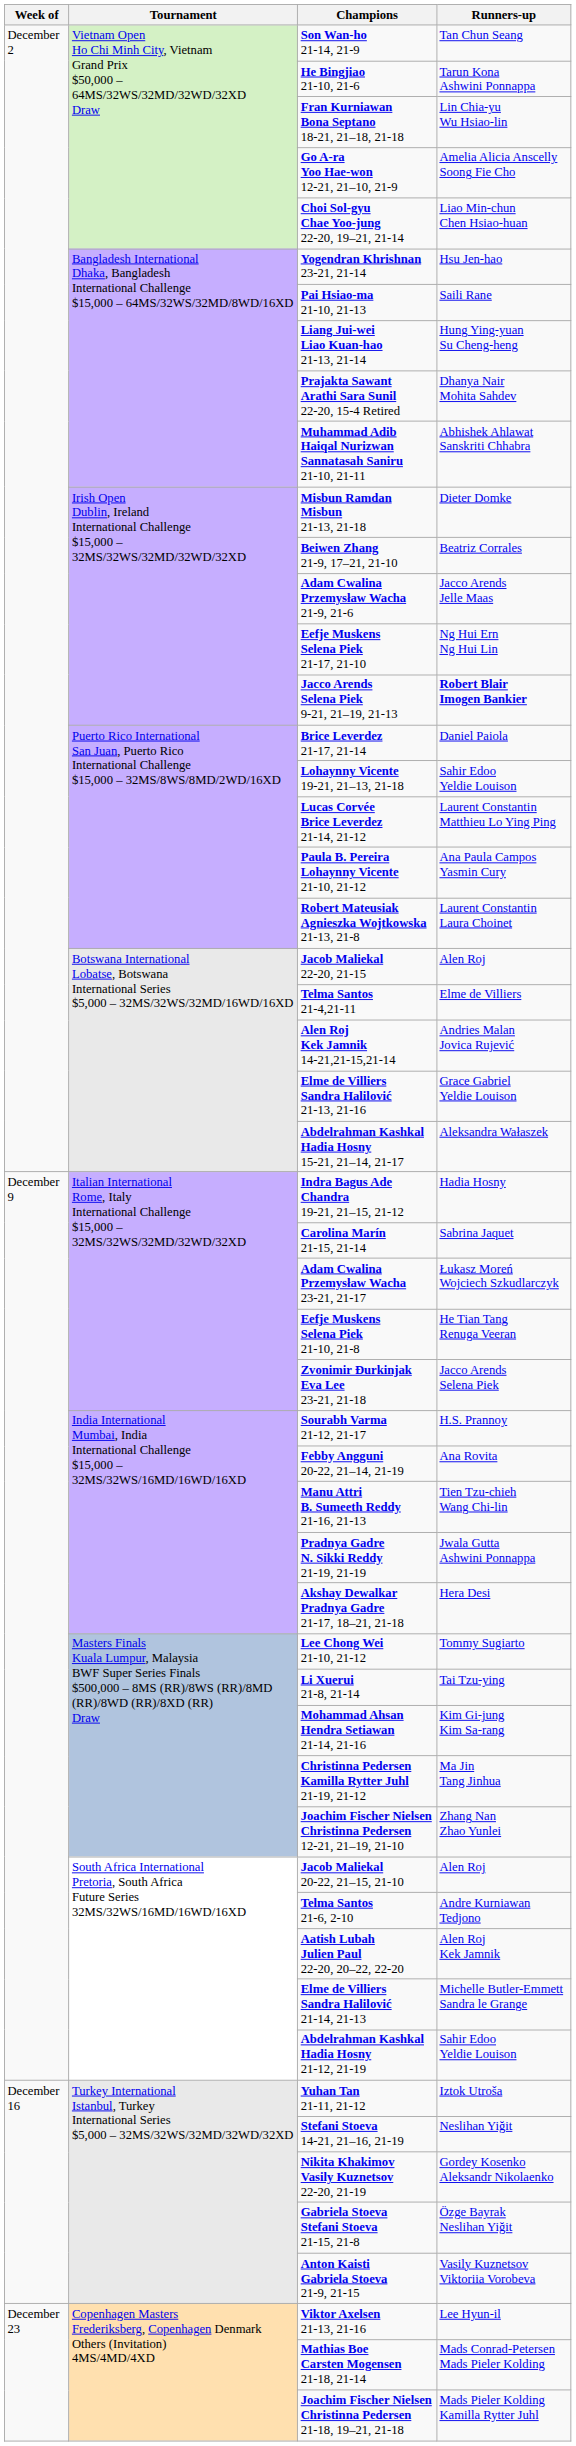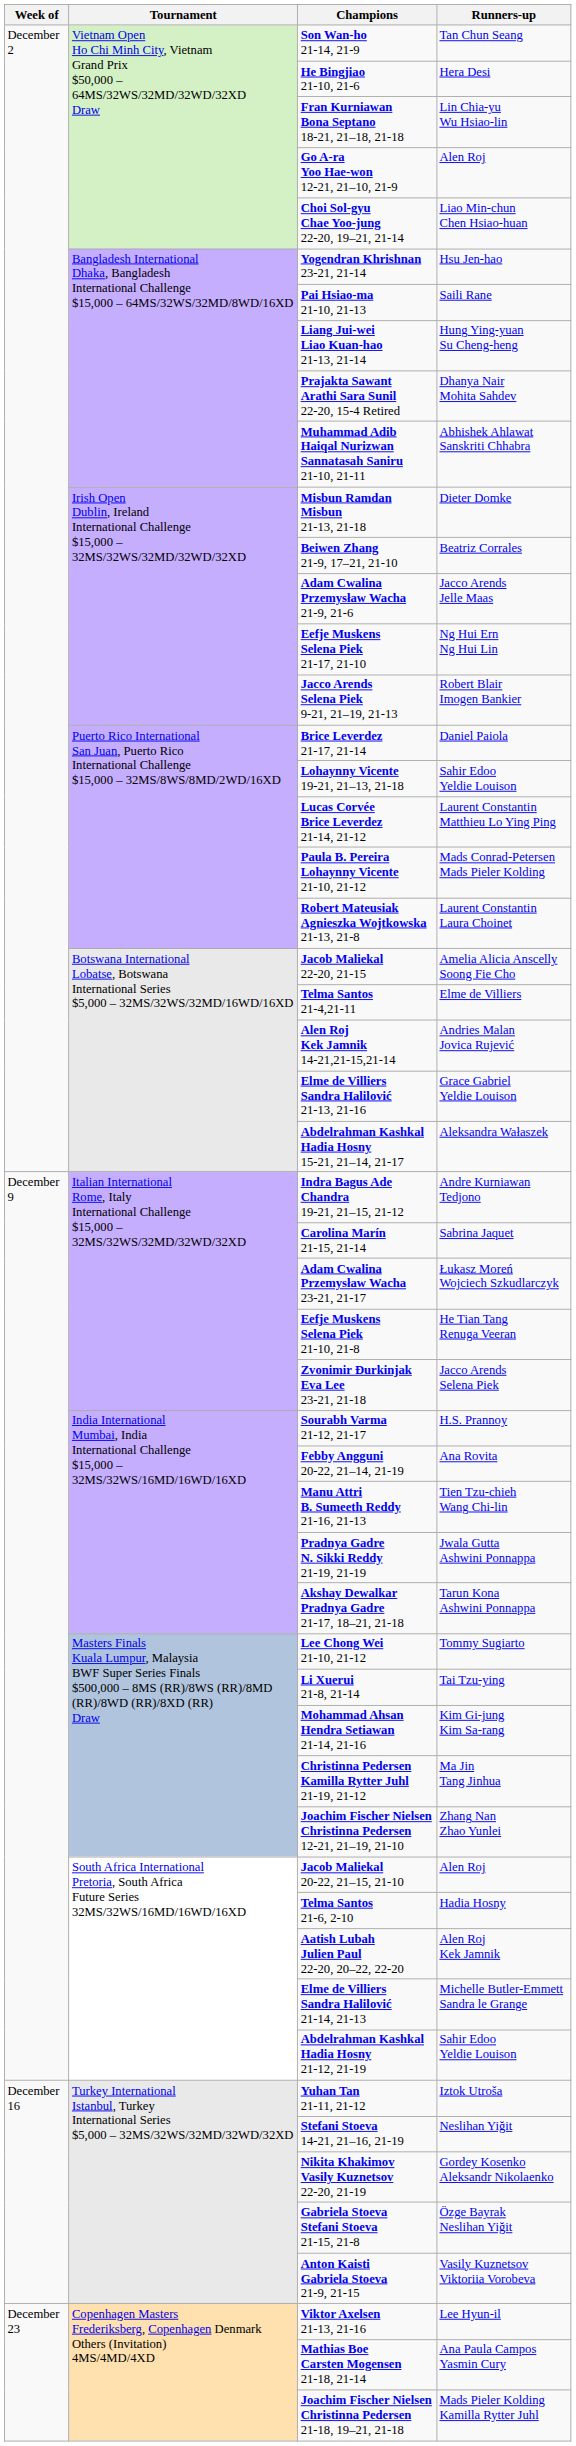(487, 78) Tarun Kona Ashwini Ponnappa -> (465, 71) Hera Desi
(498, 164) Amelia Alicia Anscelly Soong Fie Cho -> (462, 157) Alen Roj
(483, 692) bold -> (480, 692) normal
(488, 864) Ana Paula Campos Yasmin Cury -> (497, 864) Mads Conrad-Petersen Mads Pieler Kolding
(462, 958) Alen Roj -> (498, 966) Amelia Alicia Anscelly Soong Fie Cho
(473, 1182) Hadia Hosny -> (485, 1189) Andre Kurniawan Tedjono
(465, 1593) Hera Desi -> (487, 1600) Tarun Kona Ashwini Ponnappa
(485, 1910) Andre Kurniawan Tedjono -> (473, 1902) Hadia Hosny
(497, 2356) Mads Conrad-Petersen Mads Pieler Kolding -> (488, 2356) Ana Paula Campos Yasmin Cury
